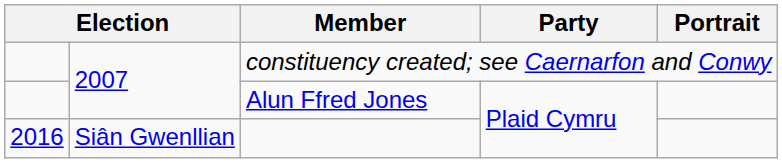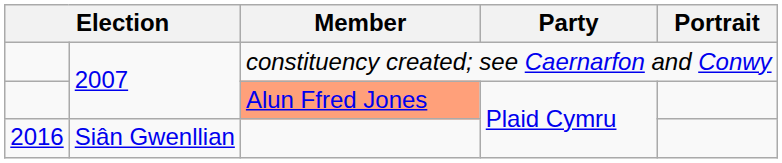(337, 99) no background -> (337, 99) lightsalmon background
